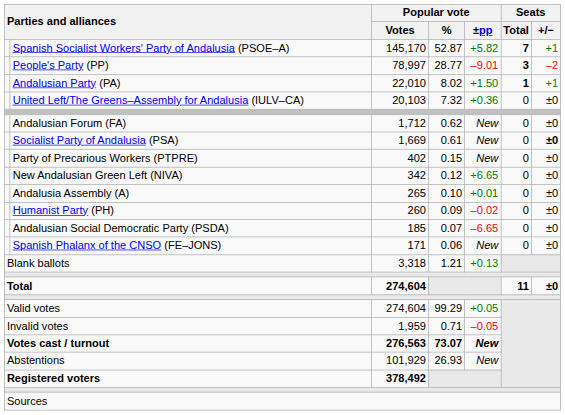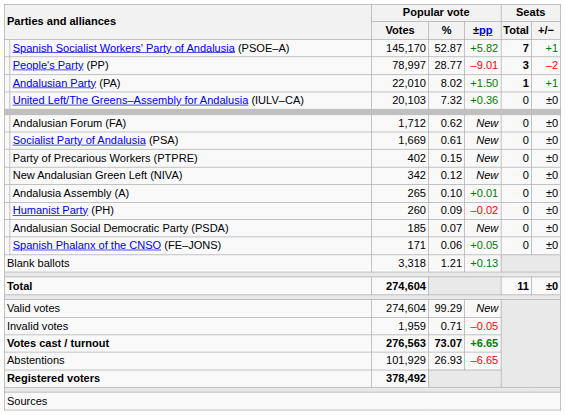(552, 140) bold -> (552, 140) normal
(484, 175) +6.65 -> (487, 175) New
(484, 228) –6.65 -> (487, 228) New
(487, 245) New -> (484, 245) +0.05
(484, 308) +0.05 -> (487, 308) New
(487, 343) New -> (484, 343) +6.65
(487, 361) New -> (484, 361) –6.65
